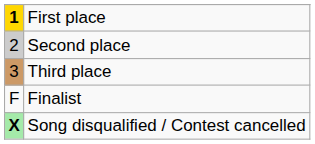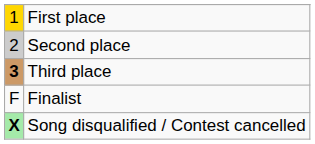(14, 17) bold -> (14, 17) normal
(14, 71) normal -> (14, 71) bold
